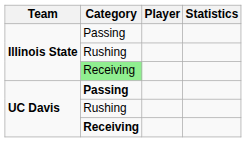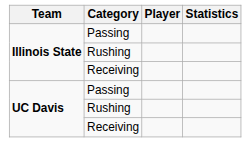(109, 71) lightgreen background -> (113, 71) no background
(106, 89) bold -> (108, 89) normal
(111, 127) bold -> (113, 127) normal
